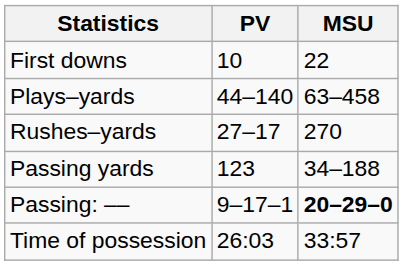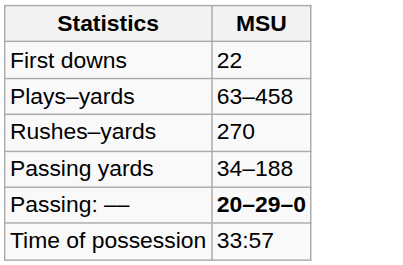- column: (255, 23)
